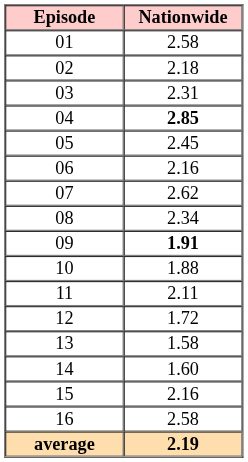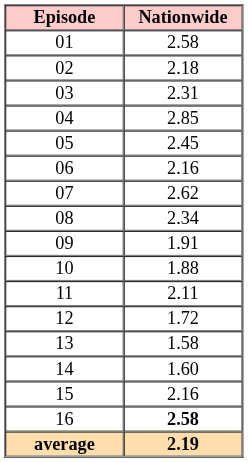(183, 117) bold -> (183, 117) normal
(183, 243) bold -> (183, 243) normal
(183, 418) normal -> (183, 418) bold
